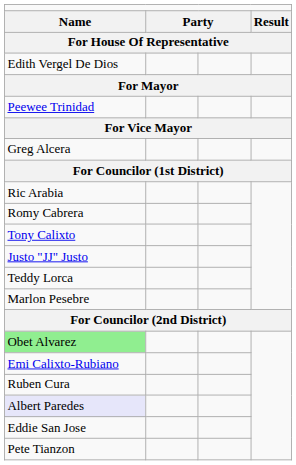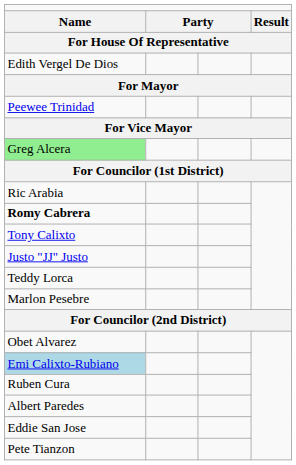(39, 149) no background -> (39, 149) lightgreen background
(45, 214) normal -> (49, 214) bold
(42, 342) lightgreen background -> (42, 342) no background
(63, 363) no background -> (63, 363) lightblue background
(46, 406) lavender background -> (46, 406) no background
